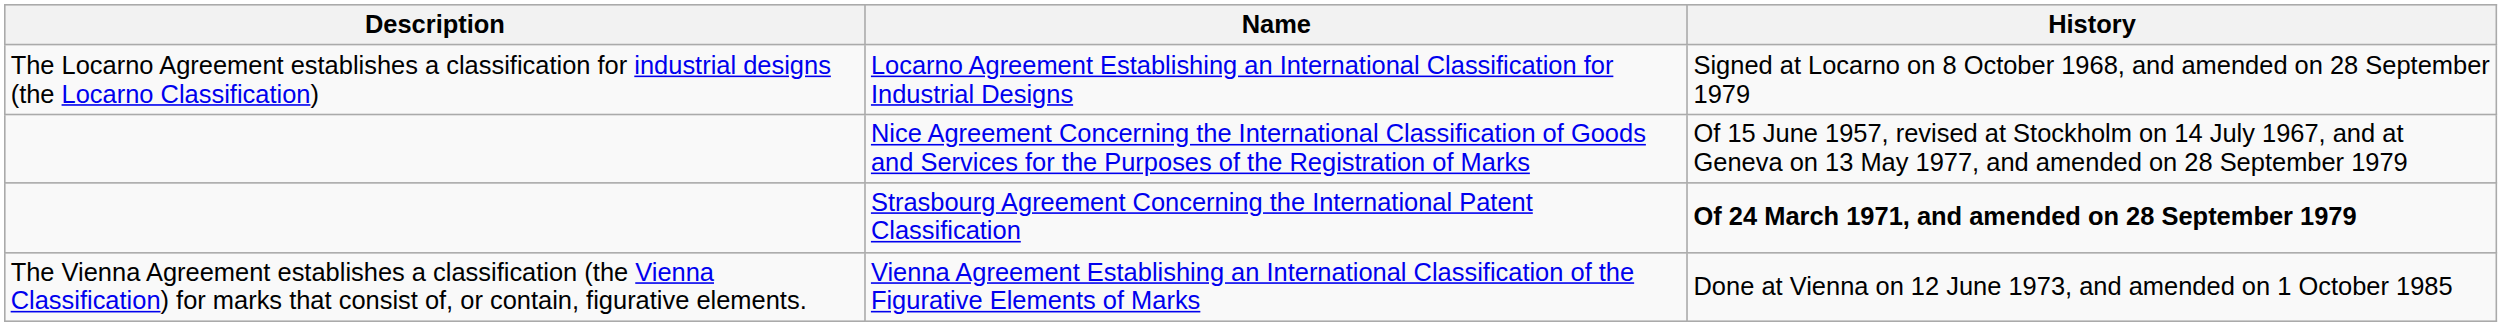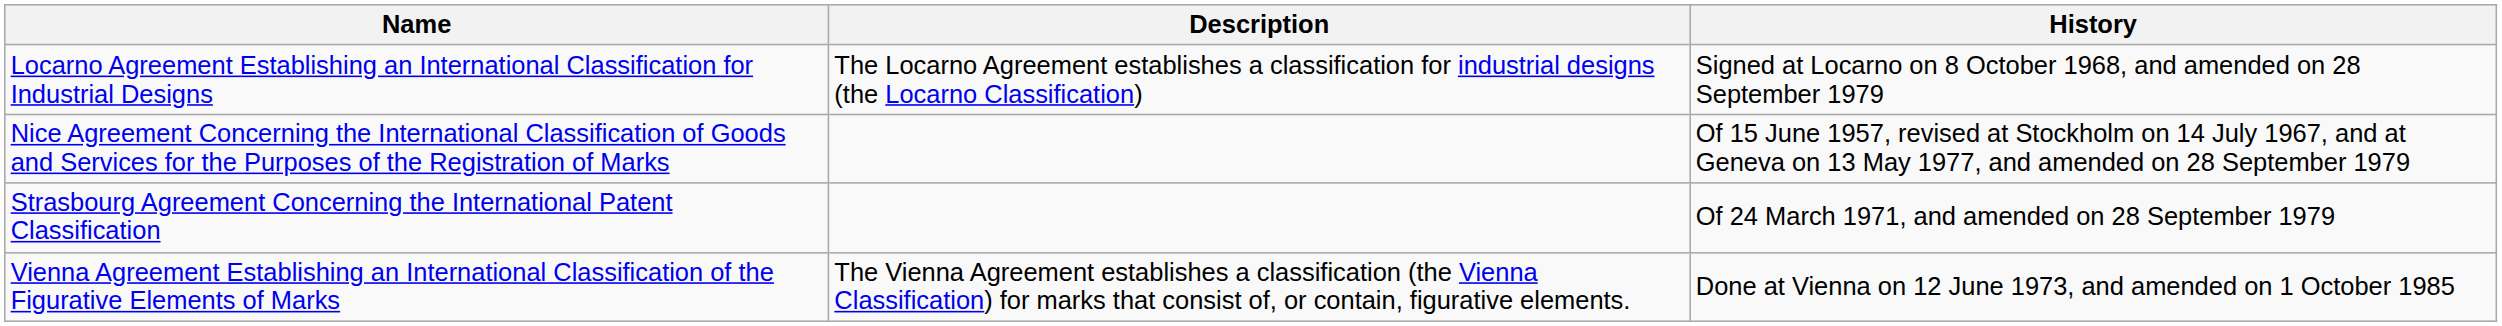columns swapped: (1276, 24) <-> (435, 24)
(2025, 217) bold -> (2015, 217) normal
